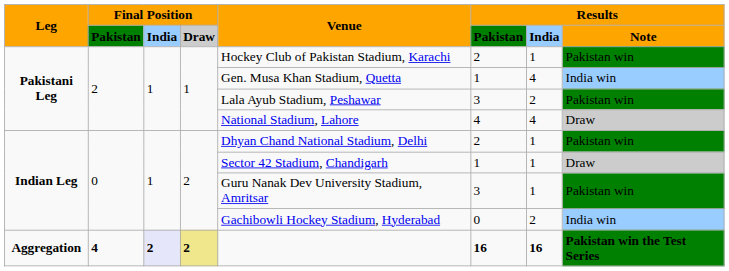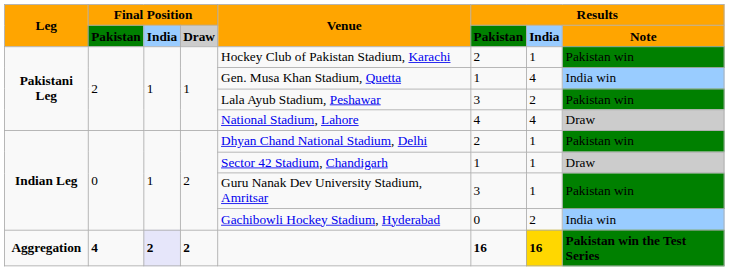(187, 248) khaki background -> (187, 248) no background
(536, 248) no background -> (536, 248) gold background
